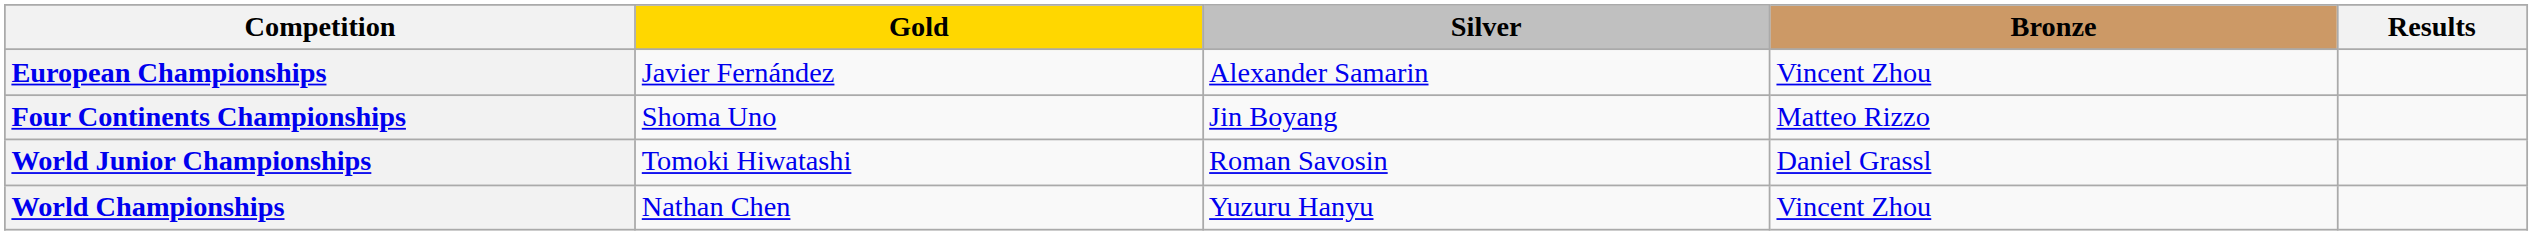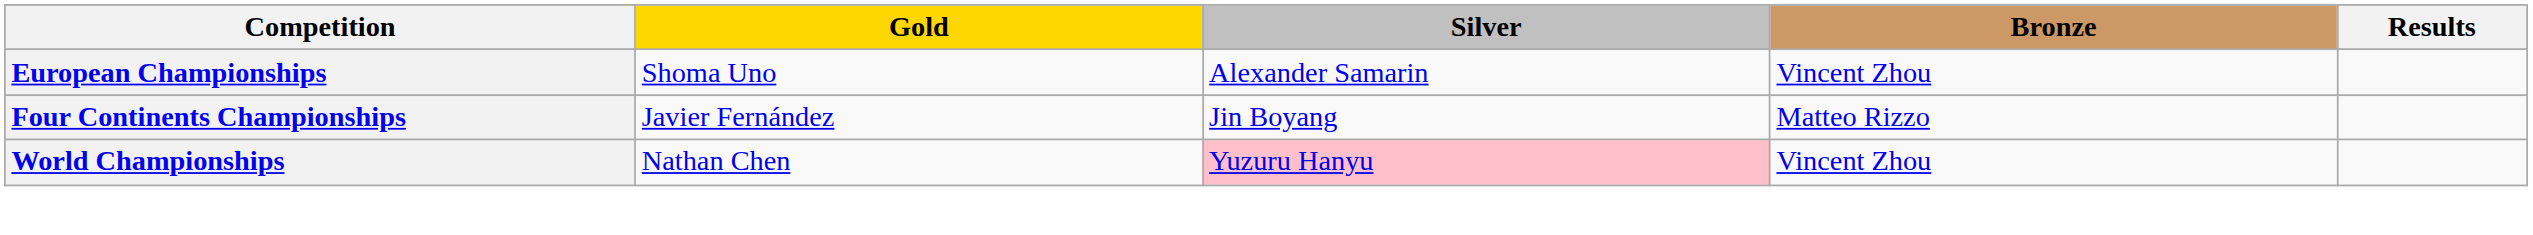(738, 71) Javier Fernández -> (709, 71) Shoma Uno
(709, 116) Shoma Uno -> (738, 116) Javier Fernández
- row: (191, 161)
(1291, 206) no background -> (1291, 161) pink background
